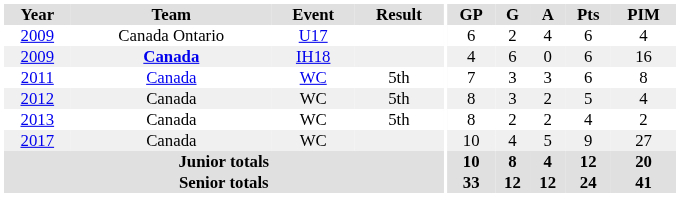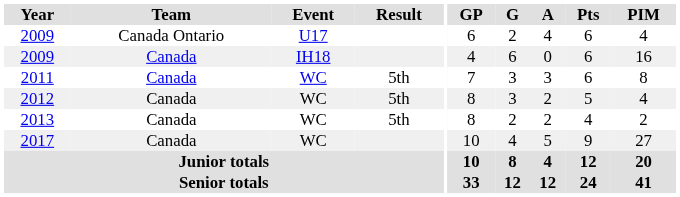(171, 56) bold -> (171, 56) normal
